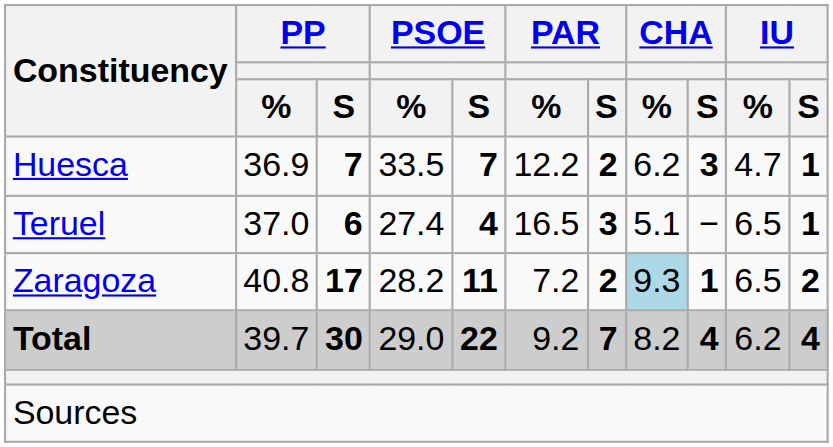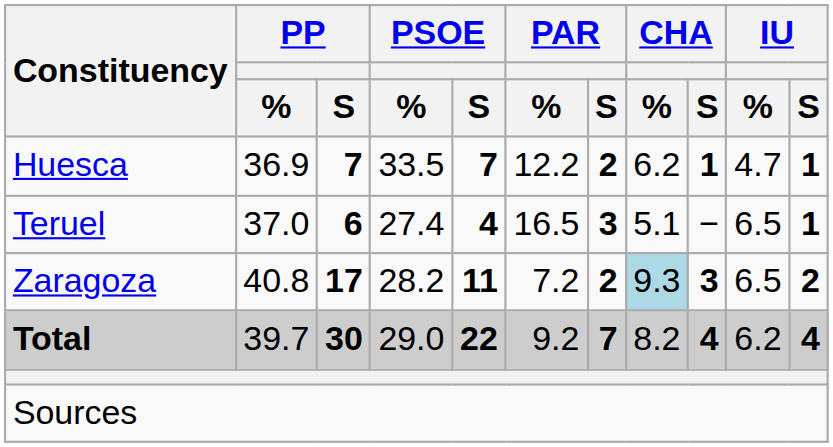(709, 165) 3 -> (709, 165) 1
(709, 281) 1 -> (709, 281) 3
